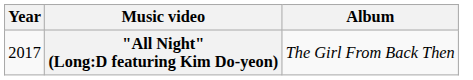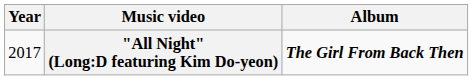(370, 52) normal -> (375, 52) bold
